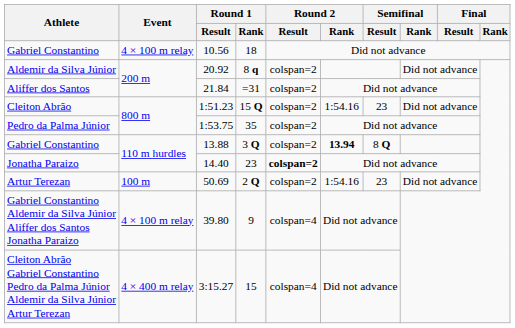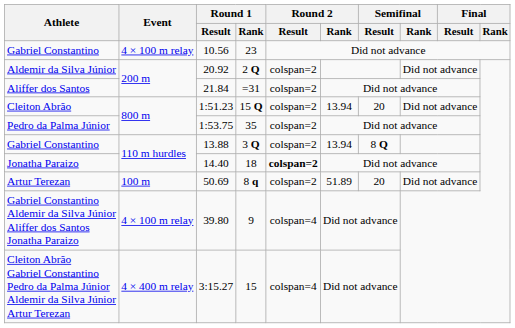(251, 50) 18 -> (251, 50) 23
(251, 69) 8 q -> (251, 69) 2 Q
(342, 107) 1:54.16 -> (339, 107) 13.94
(382, 107) 23 -> (379, 107) 20
(342, 144) bold -> (339, 144) normal
(251, 163) 23 -> (251, 163) 18
(251, 182) 2 Q -> (251, 182) 8 q
(342, 182) 1:54.16 -> (339, 182) 51.89
(382, 182) 23 -> (379, 182) 20
